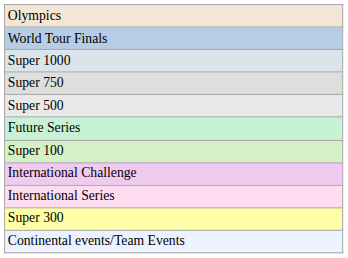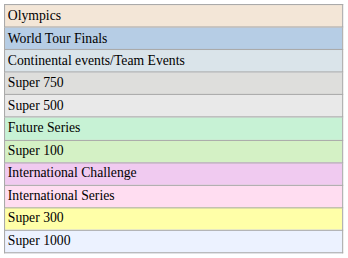(39, 60) Super 1000 -> (96, 60) Continental events/Team Events
(96, 241) Continental events/Team Events -> (39, 241) Super 1000
